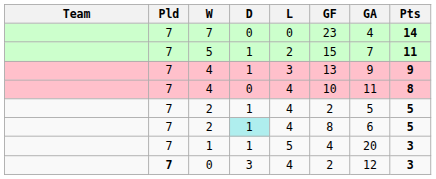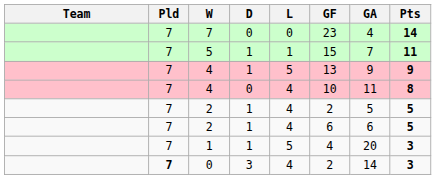(290, 52) 2 -> (290, 52) 1
(290, 70) 3 -> (290, 70) 5
(249, 127) paleturquoise background -> (249, 127) no background
(330, 127) 8 -> (330, 127) 6
(370, 165) 12 -> (370, 165) 14
